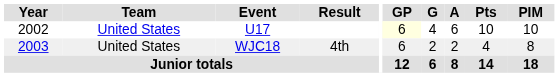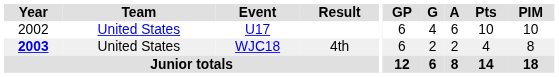(402, 29) lightyellow background -> (402, 29) no background
(33, 47) normal -> (33, 47) bold
